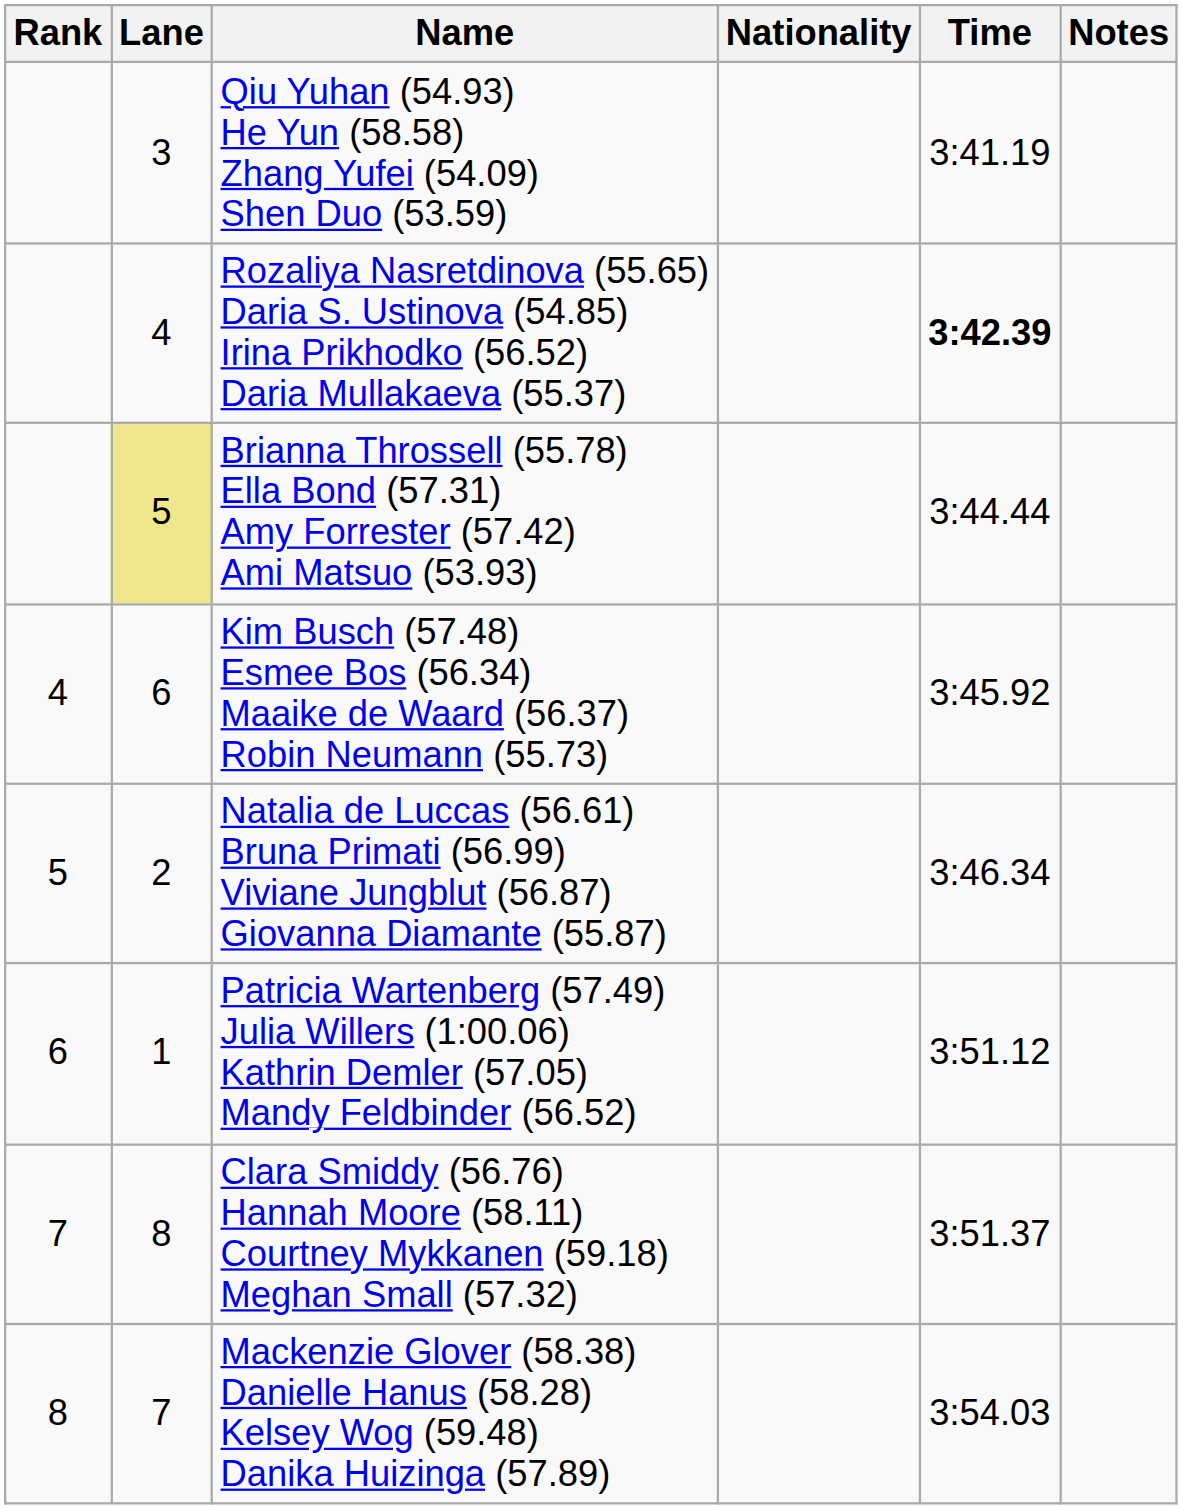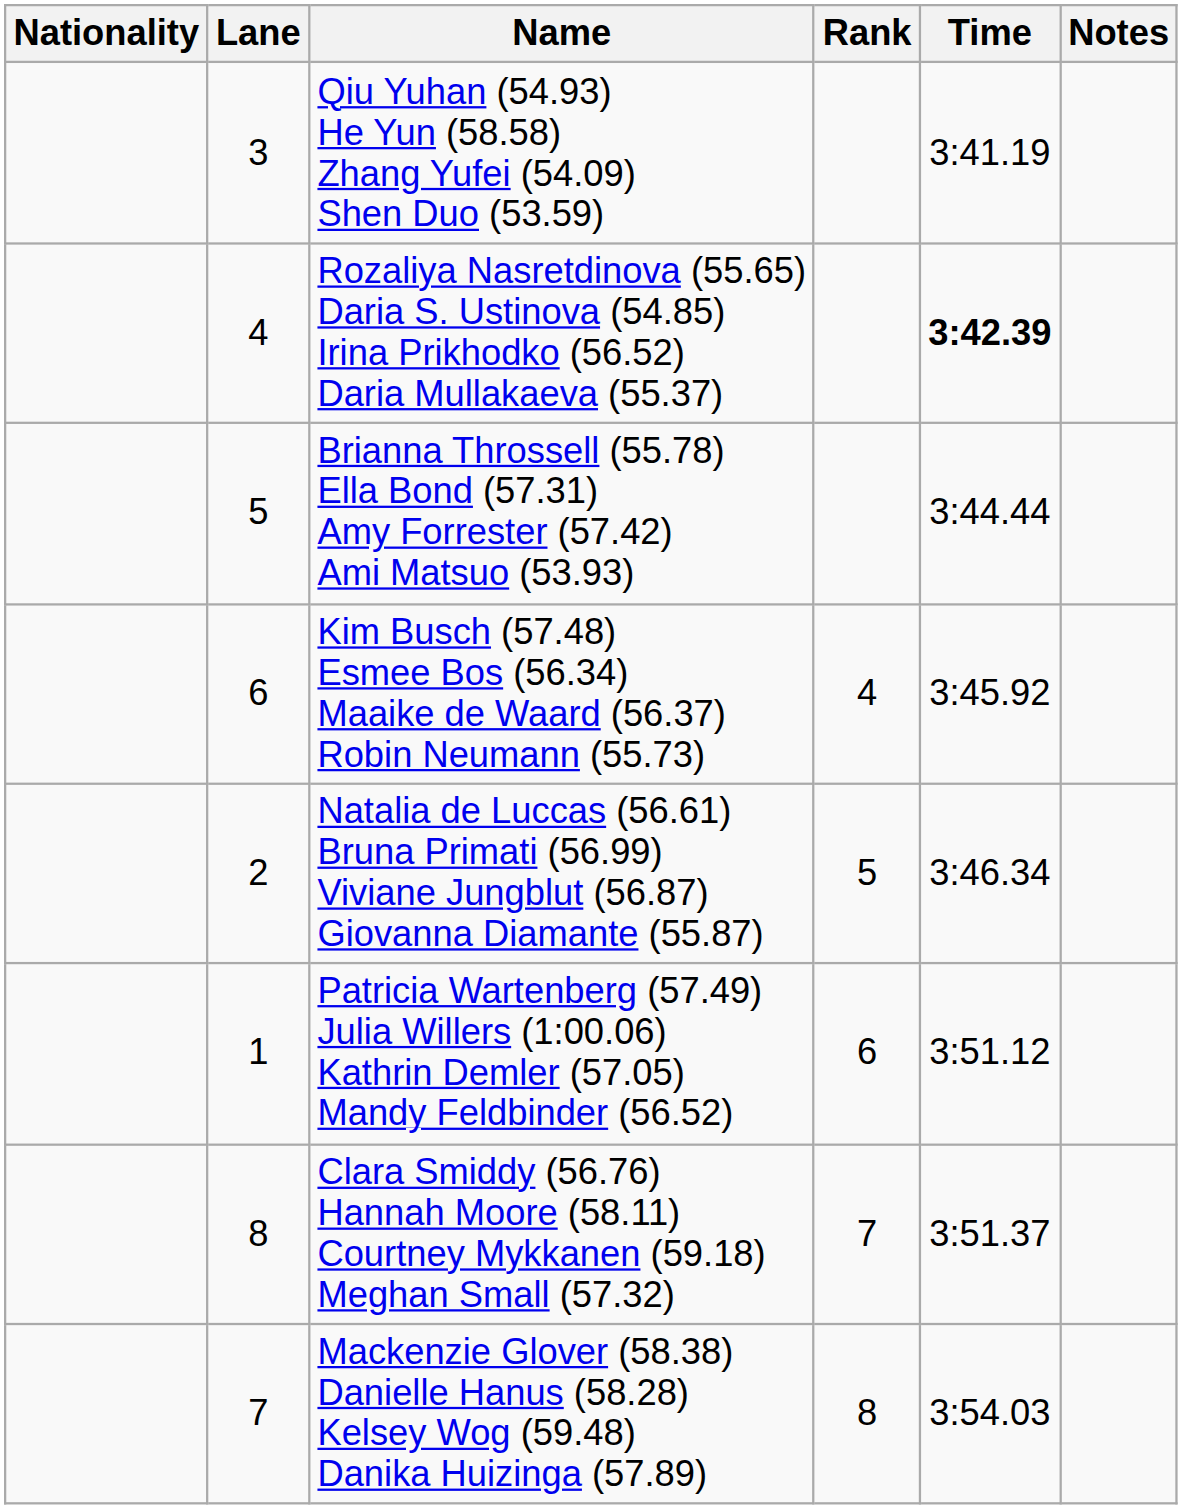columns swapped: (58, 33) <-> (819, 33)
(161, 512) khaki background -> (258, 512) no background
